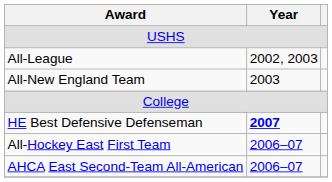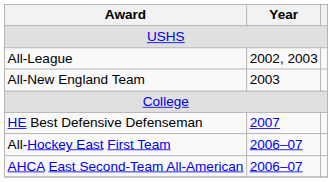(265, 123) bold -> (265, 123) normal
